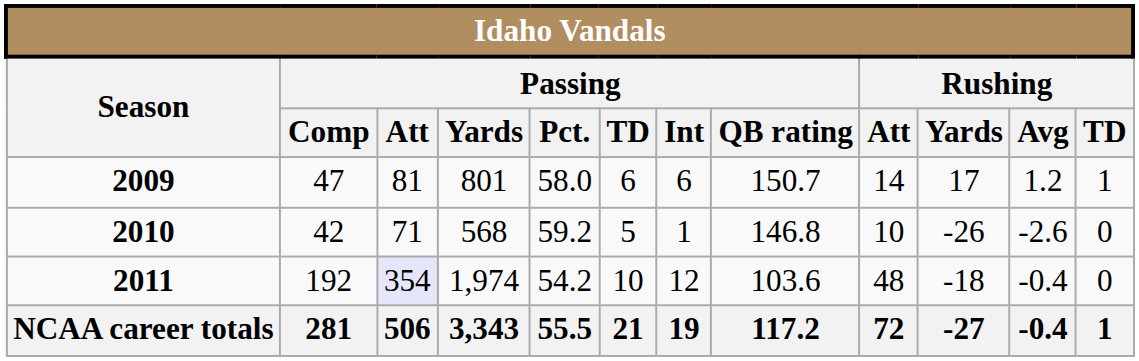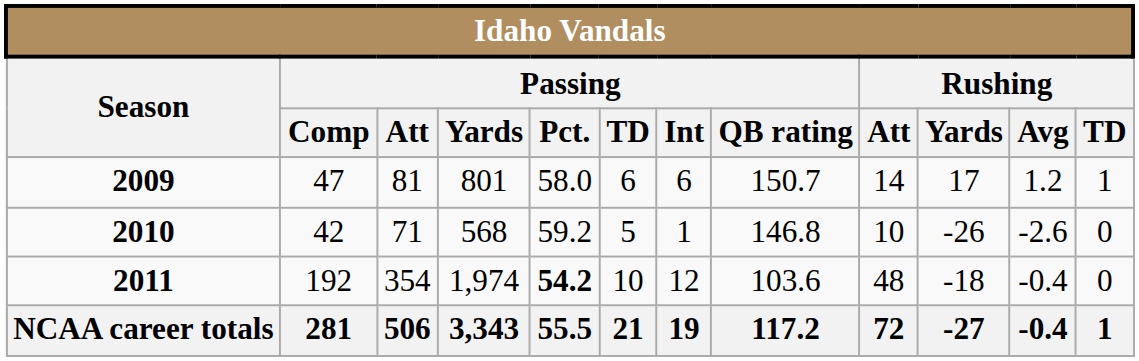(407, 280) lavender background -> (407, 280) no background
(565, 280) normal -> (565, 280) bold
